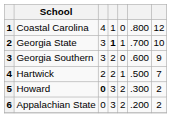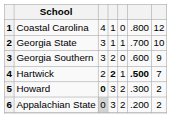(113, 43) bold -> (113, 43) normal
(113, 74) normal -> (113, 74) bold
(140, 74) normal -> (140, 74) bold
(103, 105) no background -> (103, 105) lightgrey background
